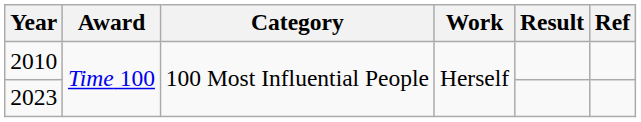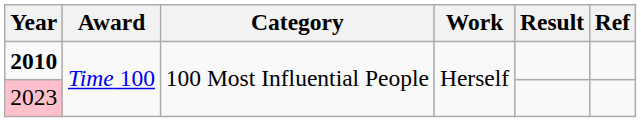(34, 60) normal -> (34, 60) bold
(34, 97) no background -> (34, 97) pink background
